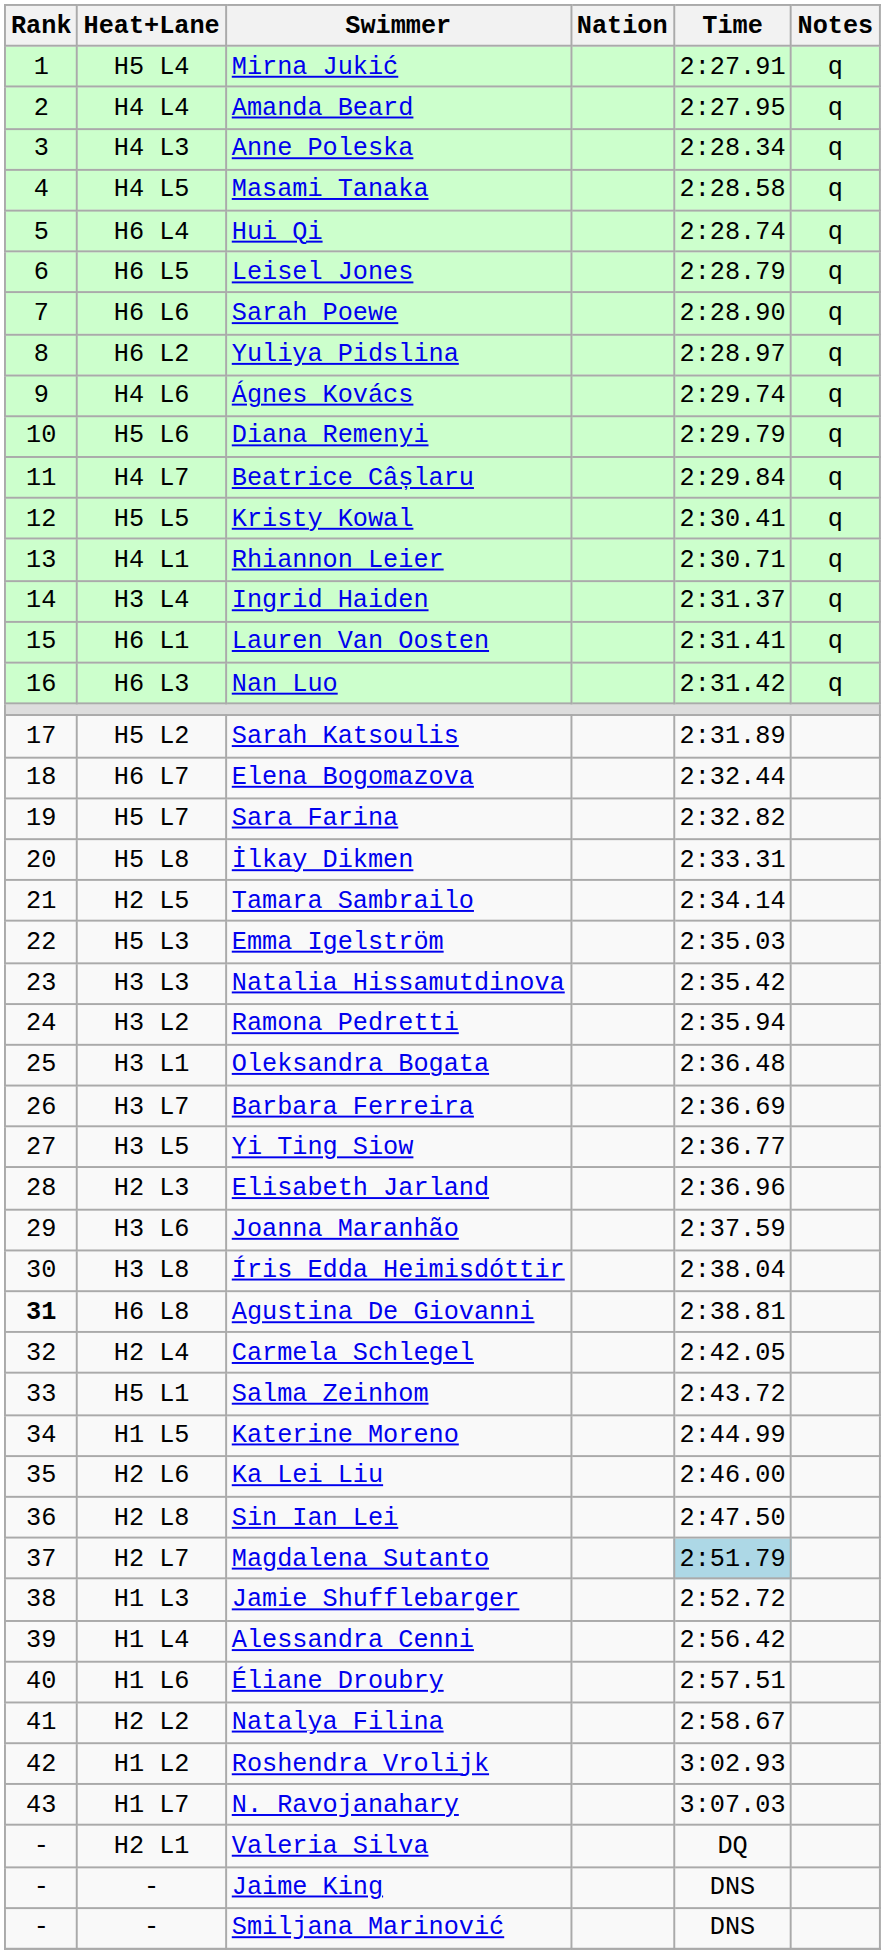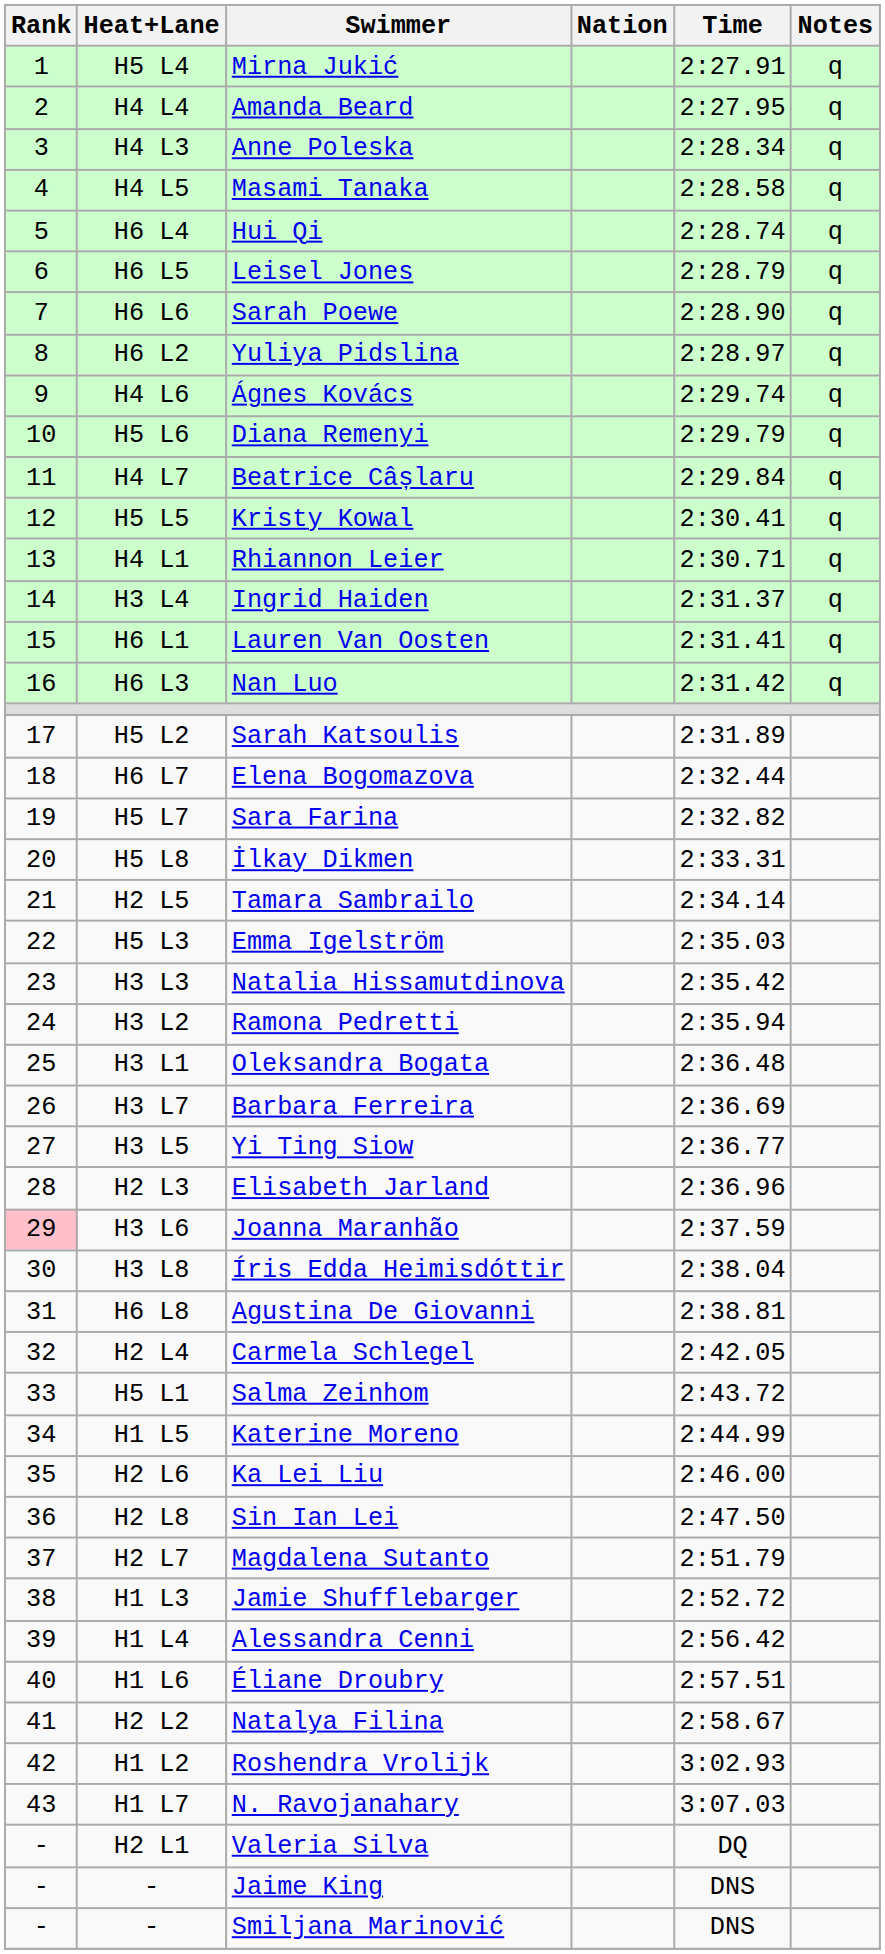(41, 1230) no background -> (41, 1230) pink background
(41, 1312) bold -> (41, 1312) normal
(733, 1558) lightblue background -> (733, 1558) no background
